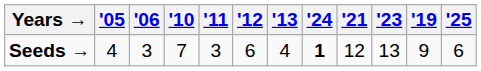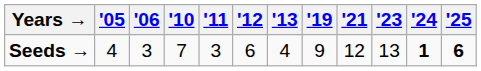columns swapped: (424, 19) <-> (320, 19)
(459, 50) normal -> (459, 50) bold
